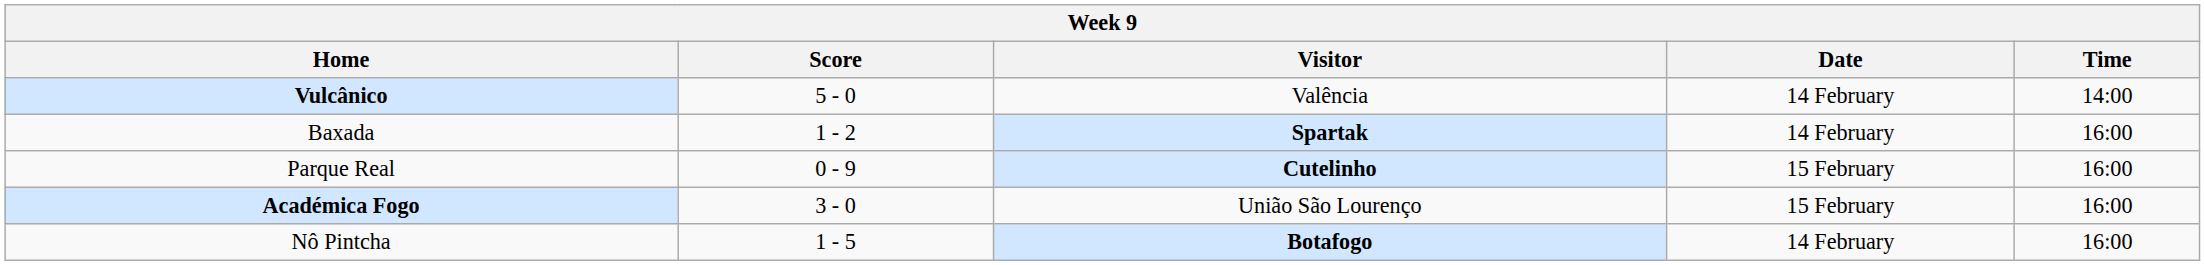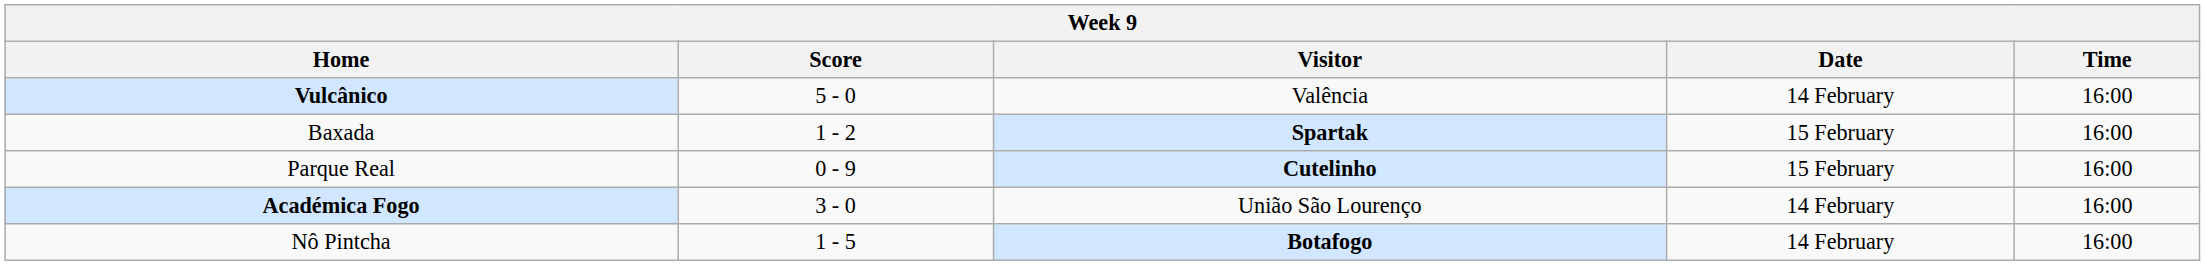(2107, 96) 14:00 -> (2107, 96) 16:00
(1840, 132) 14 February -> (1840, 132) 15 February
(1840, 205) 15 February -> (1840, 205) 14 February
